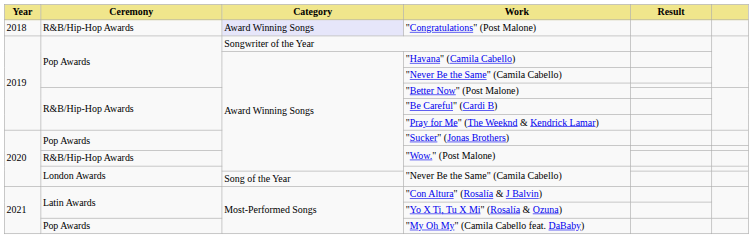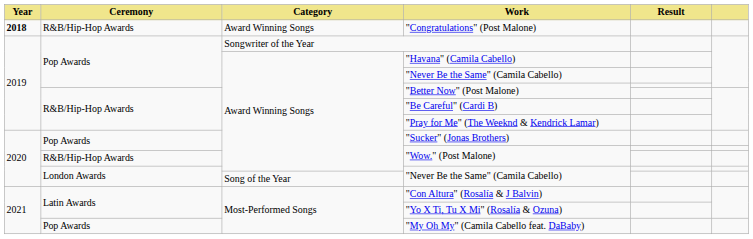(17, 28) normal -> (17, 28) bold
(269, 28) lavender background -> (269, 28) no background
